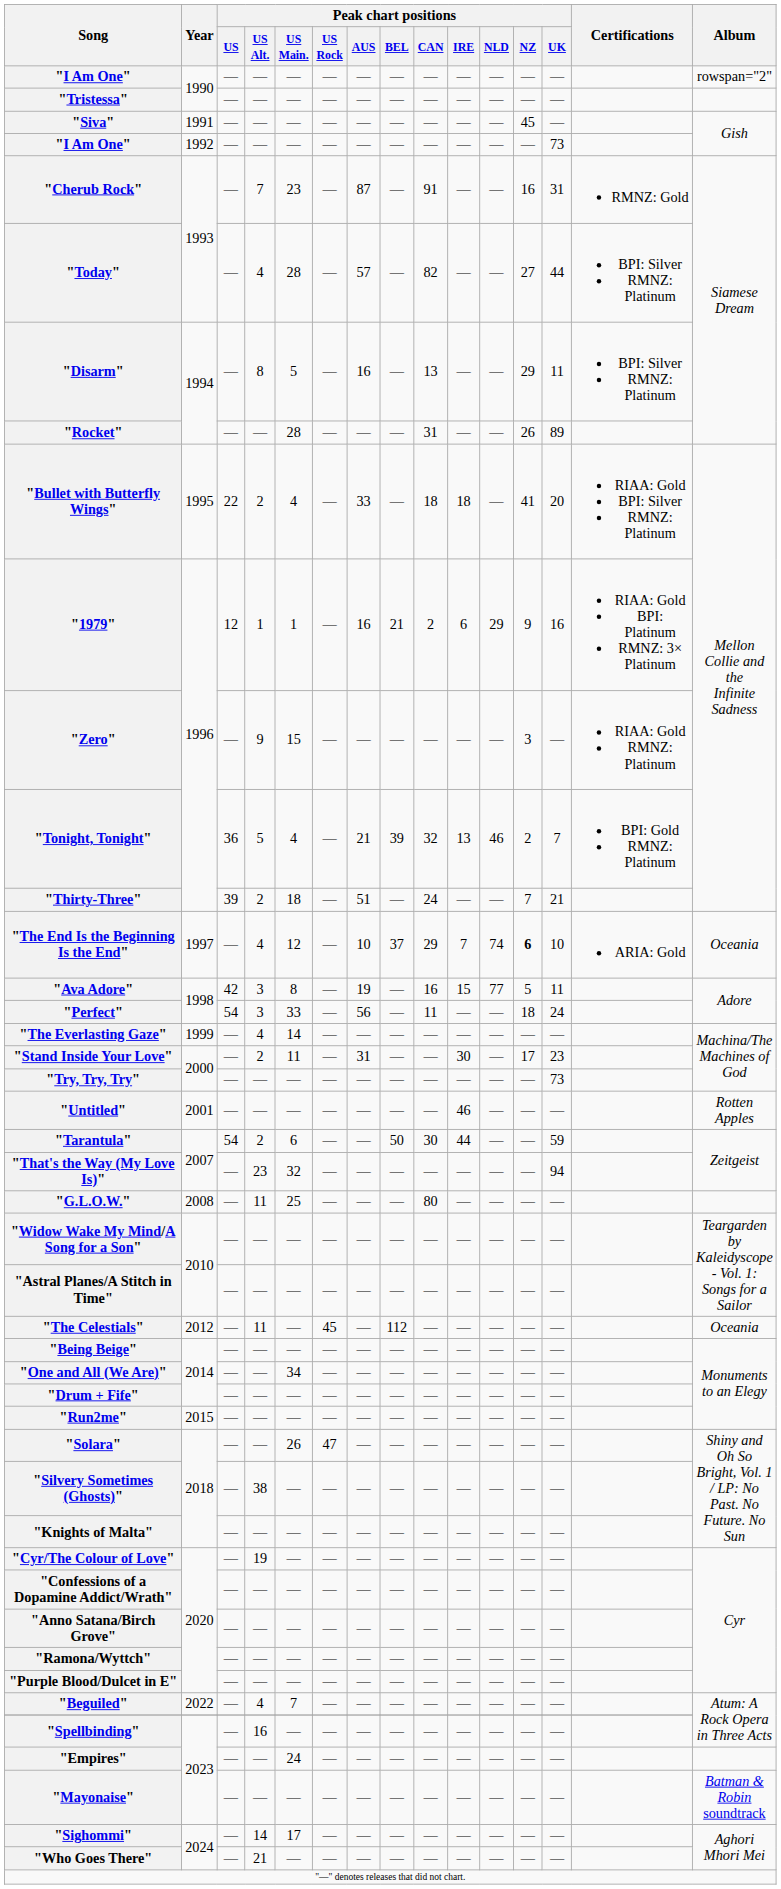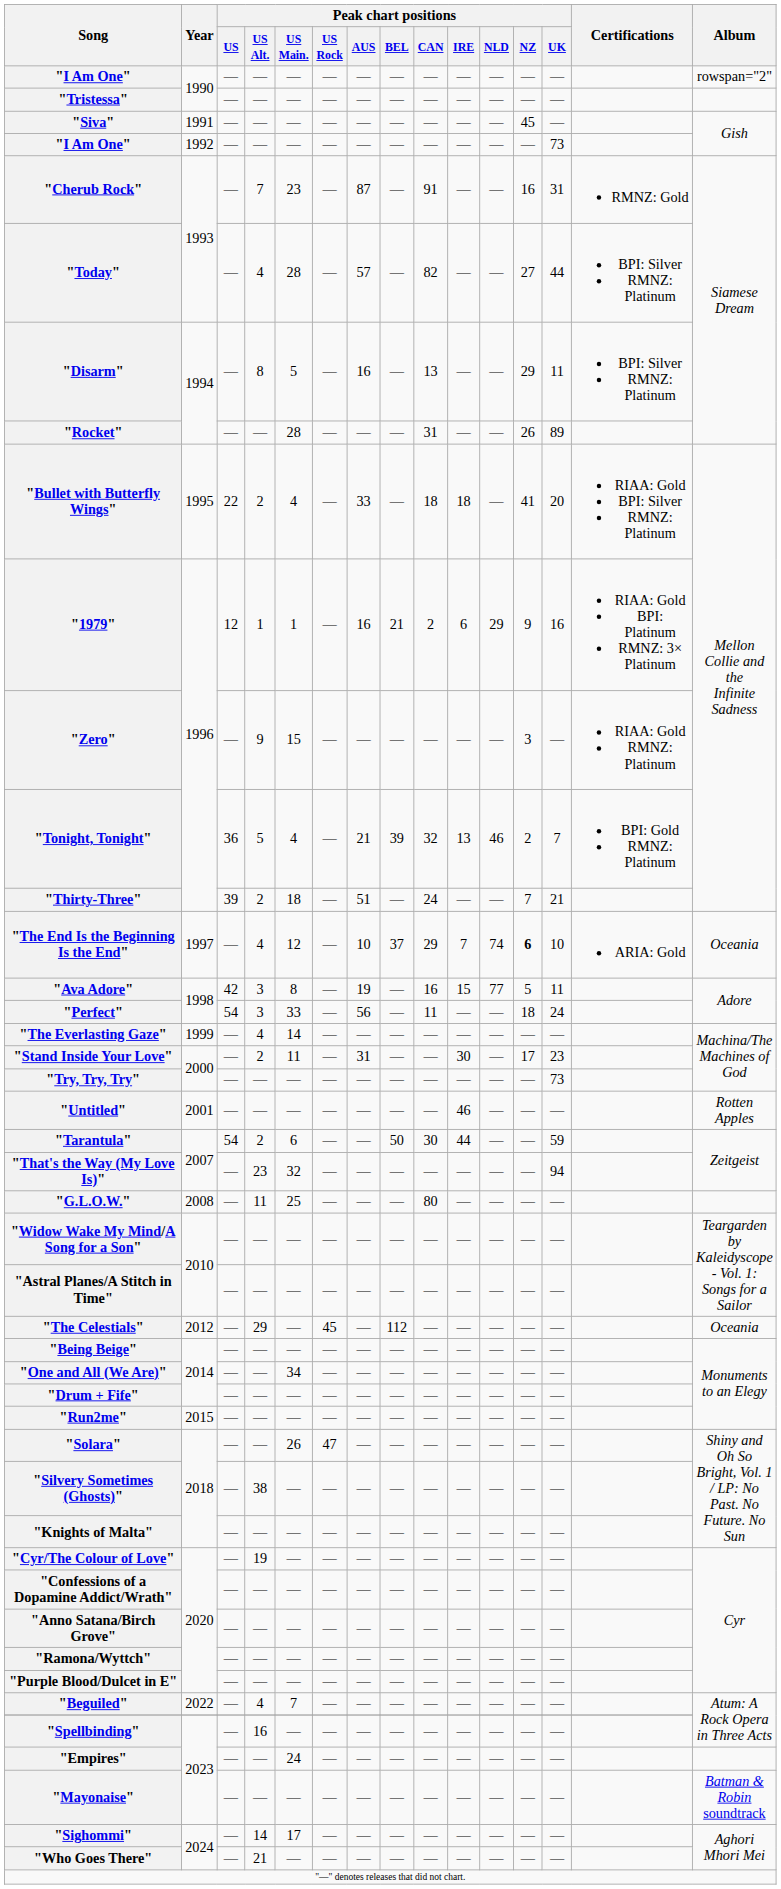(260, 1327) 11 -> (260, 1327) 29
